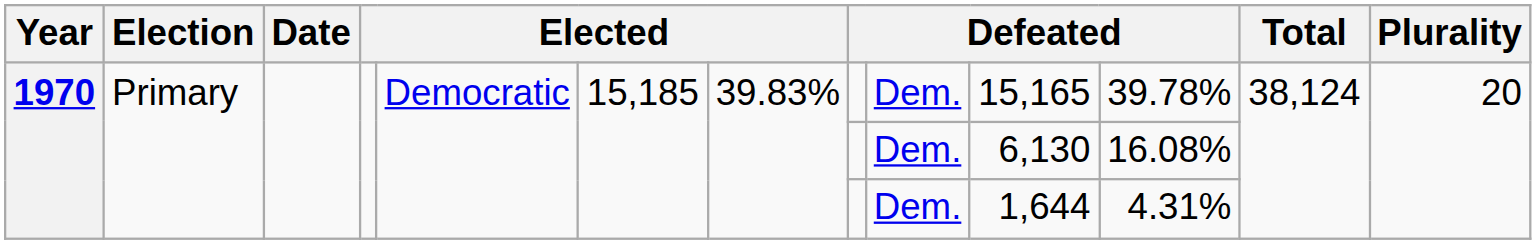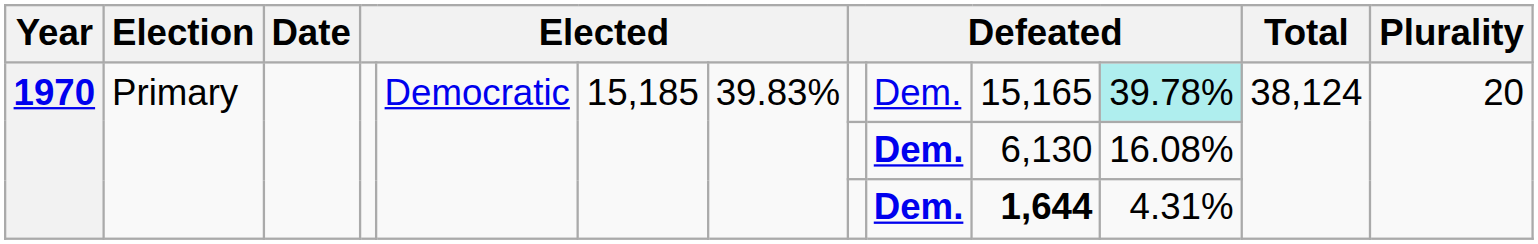(1169, 91) no background -> (1171, 91) paleturquoise background
(918, 149) normal -> (919, 149) bold
(918, 207) normal -> (919, 207) bold
(1044, 207) normal -> (1046, 207) bold
